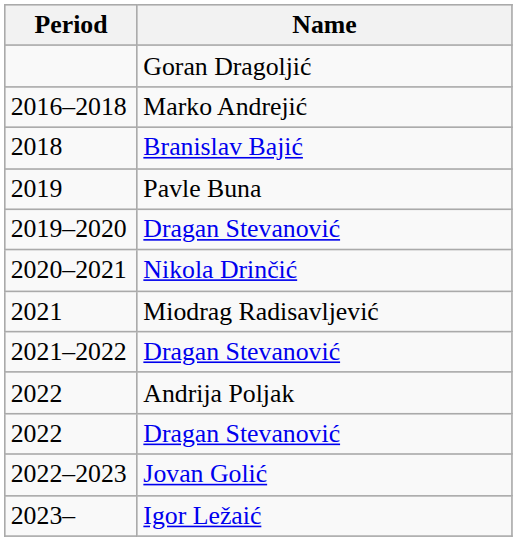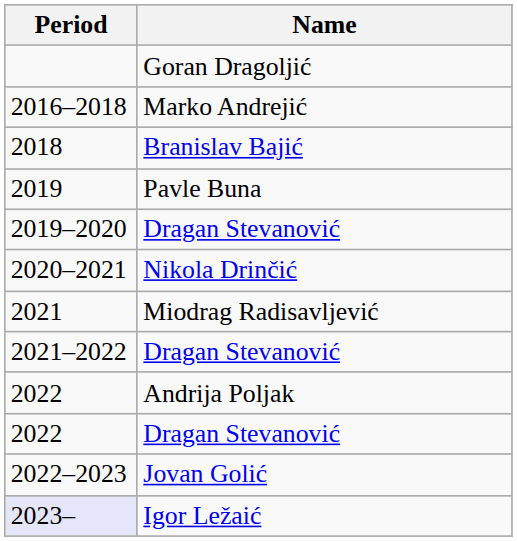(43, 515) no background -> (43, 515) lavender background
